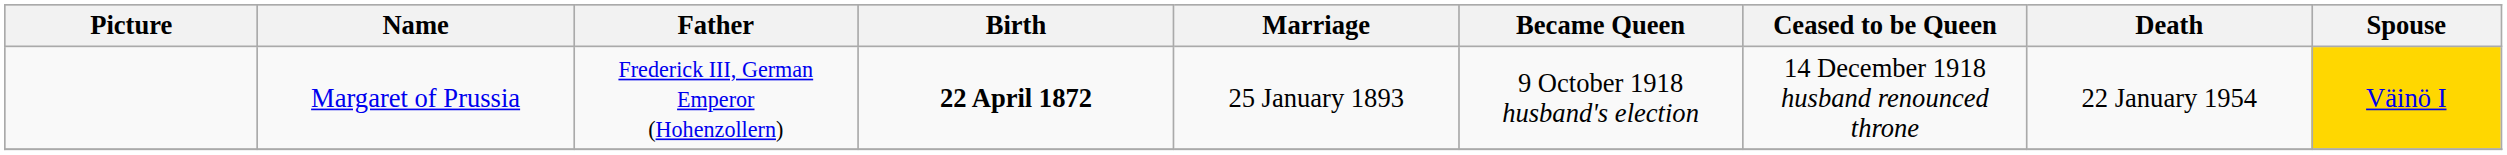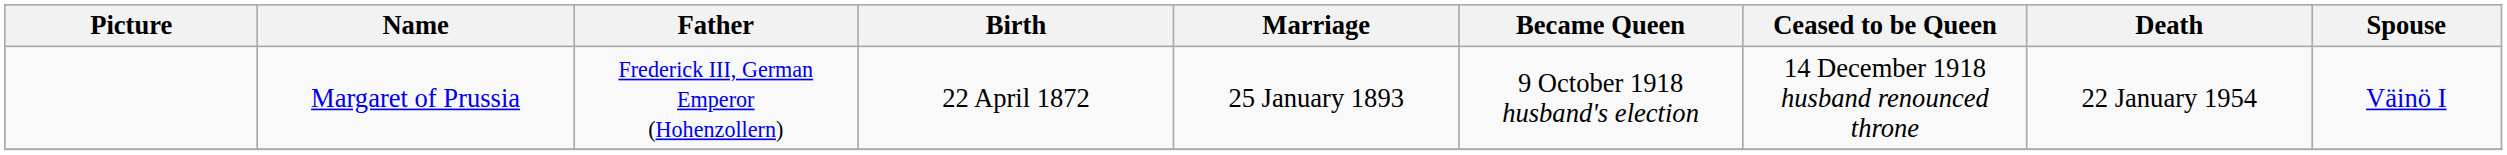(1016, 97) bold -> (1016, 97) normal
(2406, 97) gold background -> (2406, 97) no background
